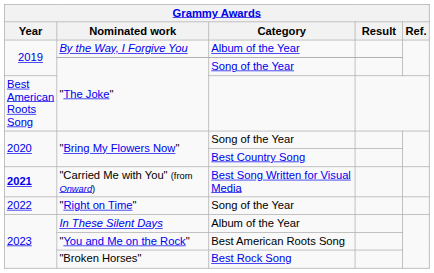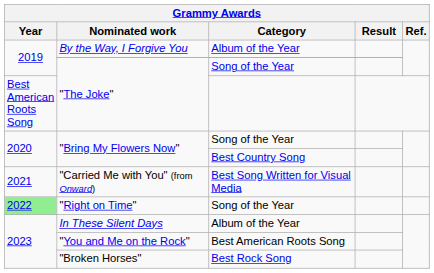(19, 181) bold -> (19, 181) normal
(19, 205) no background -> (19, 205) lightgreen background
